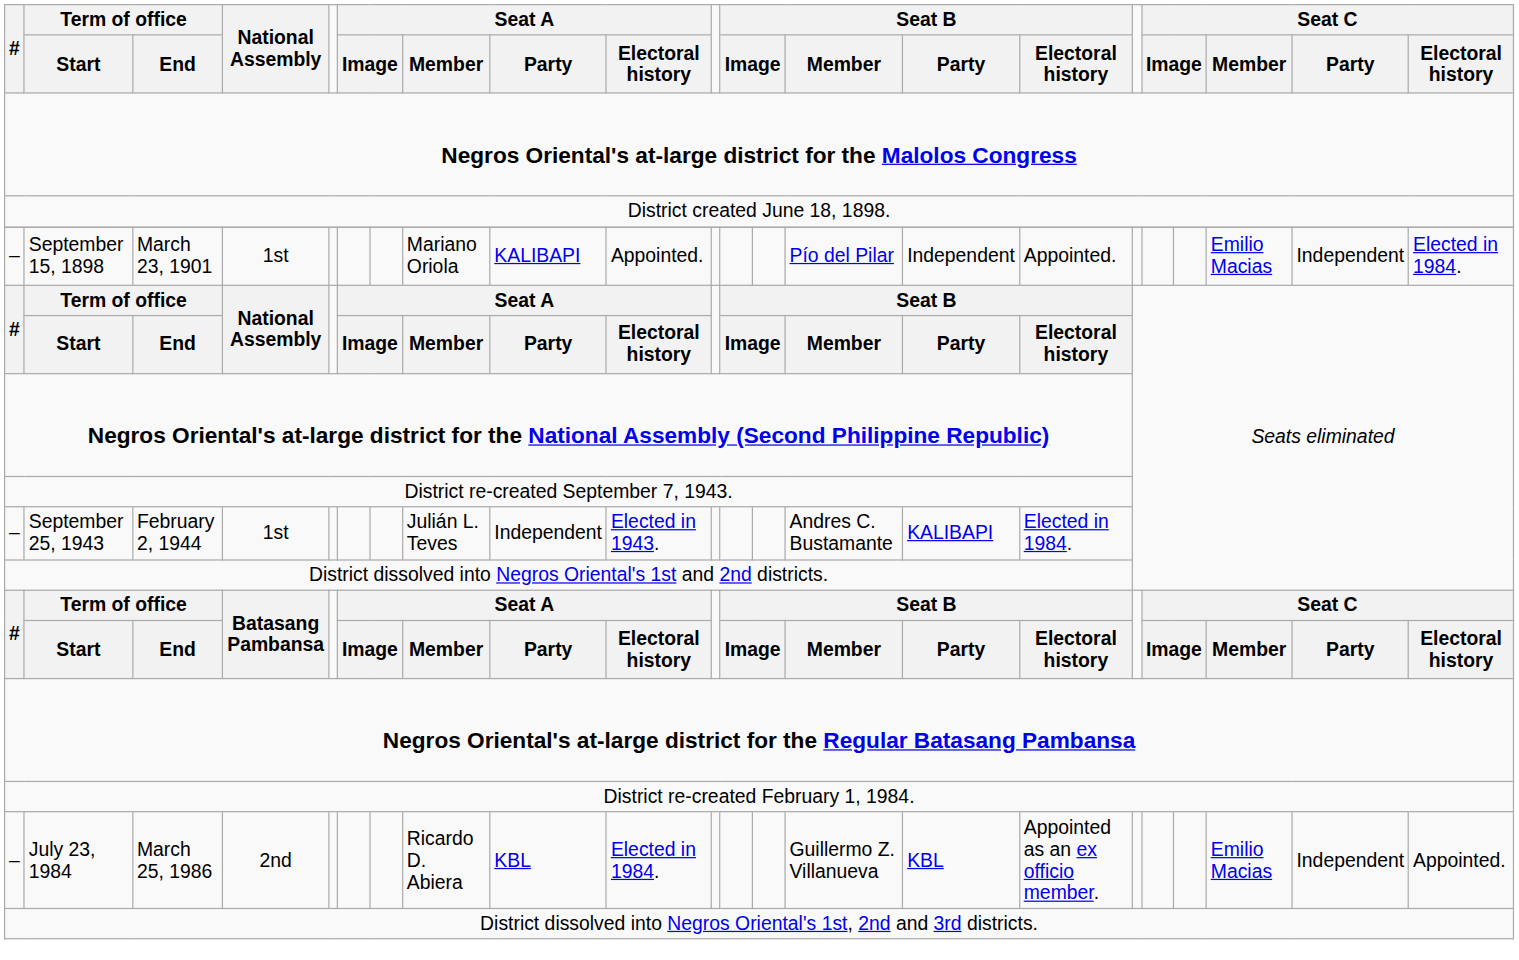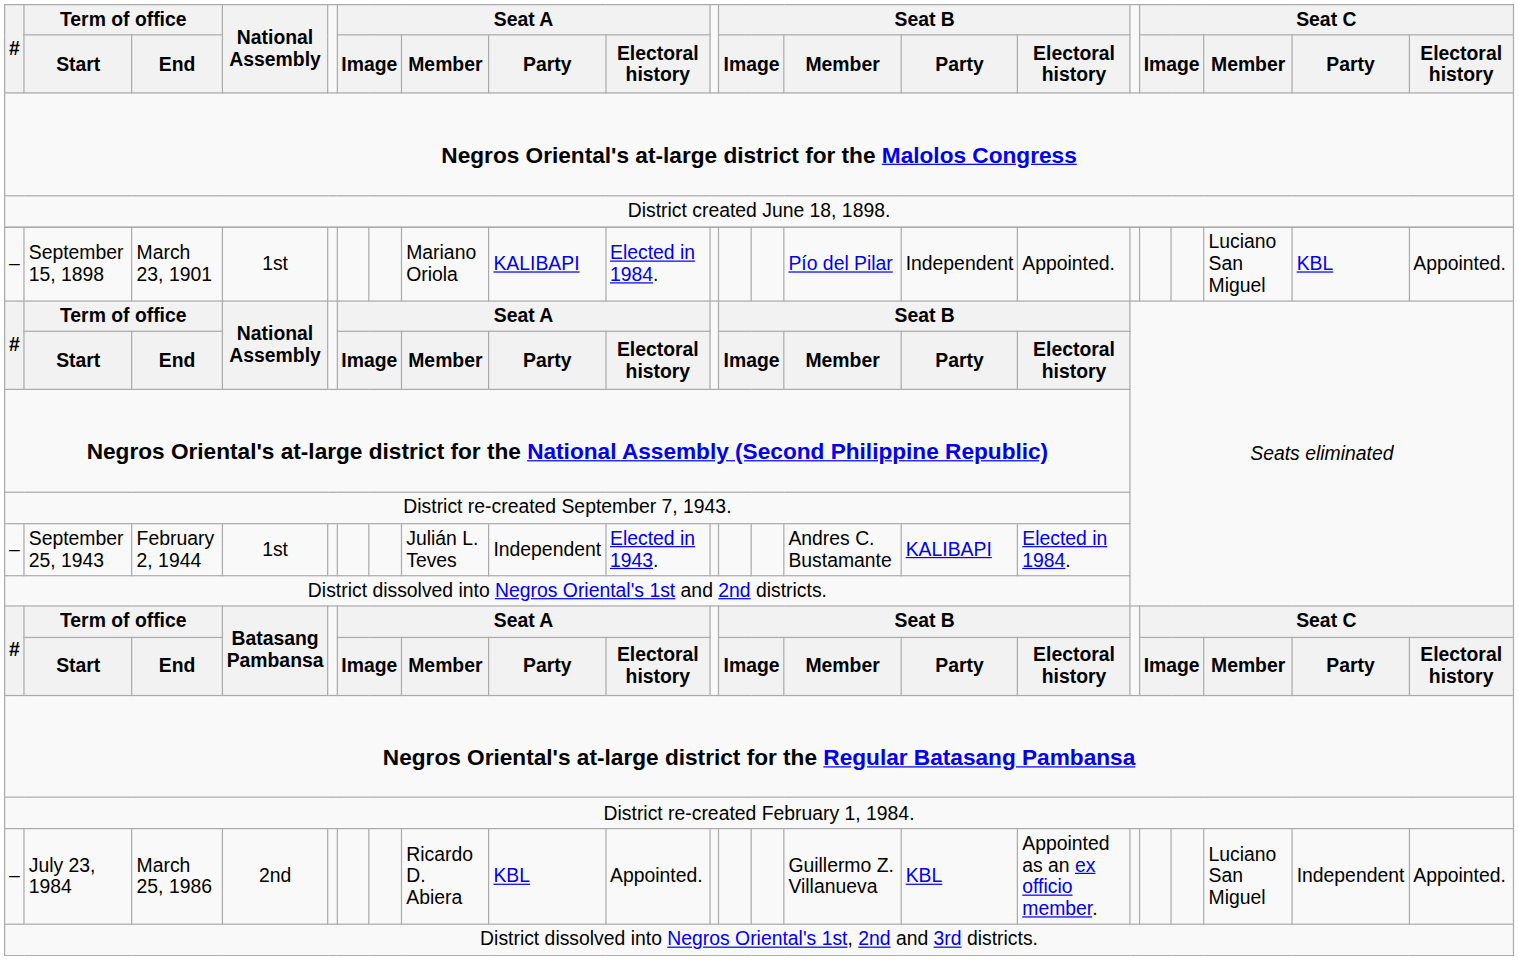(657, 255) Appointed. -> (653, 263) Elected in 1984.
(1241, 255) Emilio Macias -> (1242, 263) Luciano San Miguel
(1350, 255) Independent -> (1315, 263) KBL
(1456, 255) Elected in 1984. -> (1460, 263) Appointed.
(653, 860) Elected in 1984. -> (656, 876) Appointed.
(1241, 860) Emilio Macias -> (1242, 876) Luciano San Miguel
